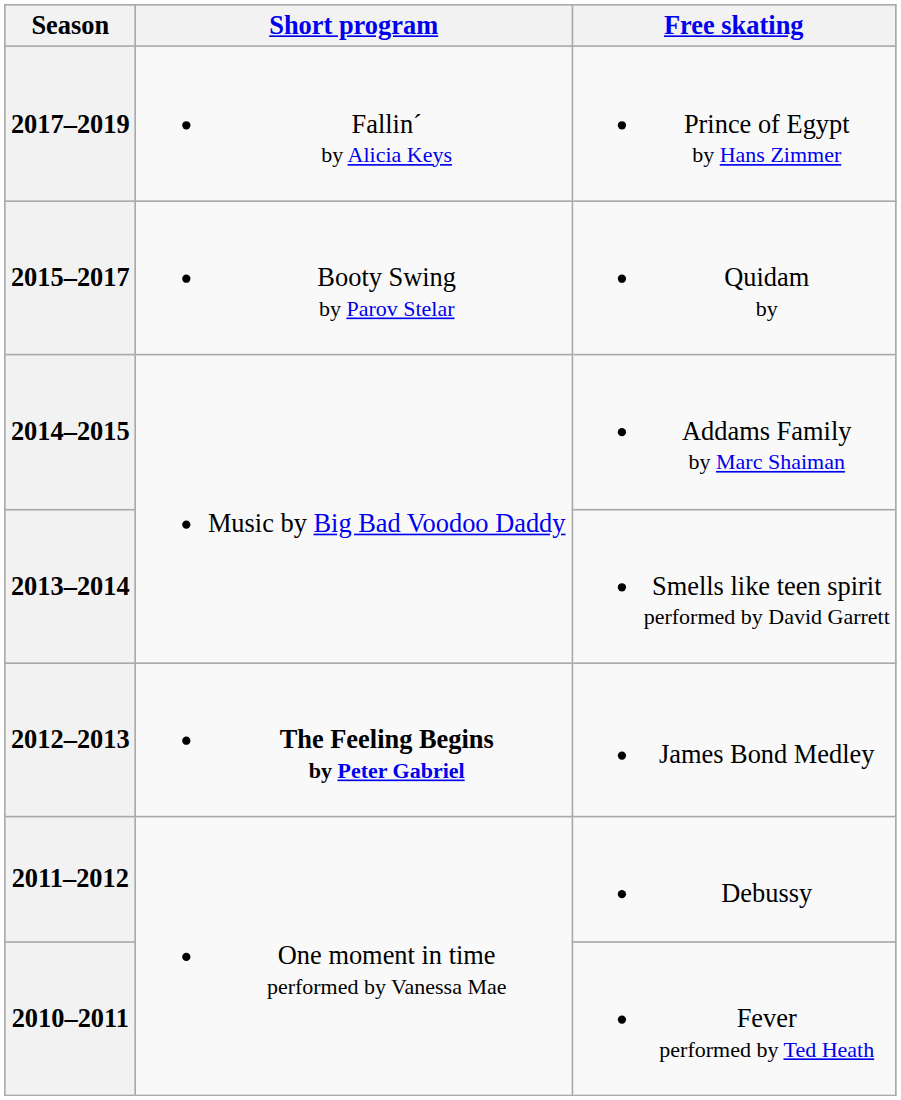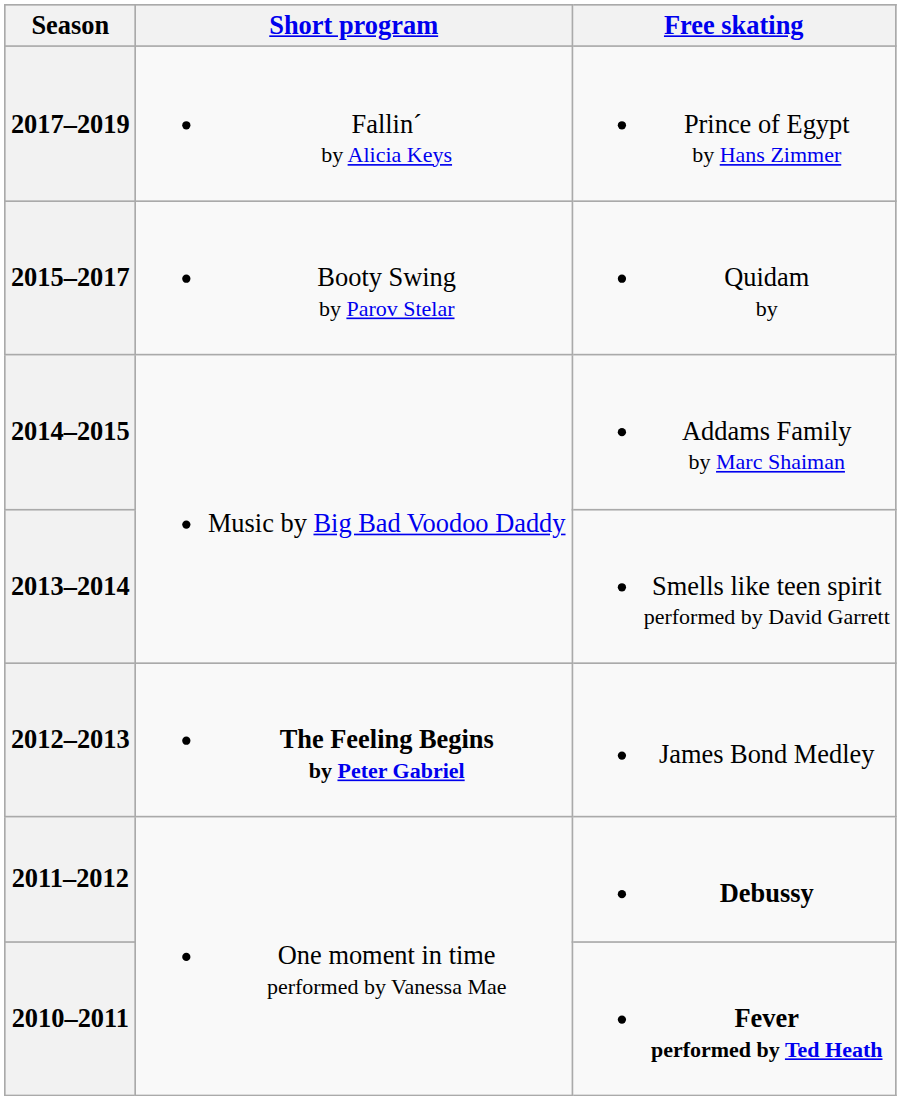(734, 894) normal -> (734, 894) bold
(734, 1033) normal -> (734, 1033) bold
